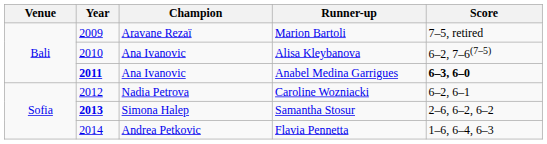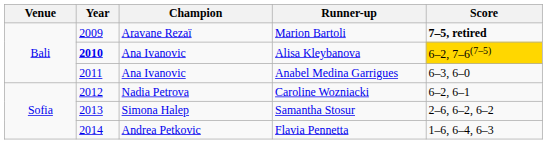(456, 32) normal -> (458, 32) bold
(91, 53) normal -> (91, 53) bold
(460, 53) no background -> (460, 53) gold background
(91, 73) bold -> (91, 73) normal
(449, 73) bold -> (449, 73) normal
(91, 110) bold -> (91, 110) normal
